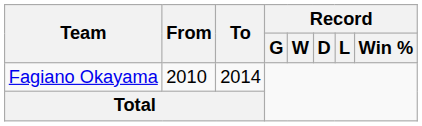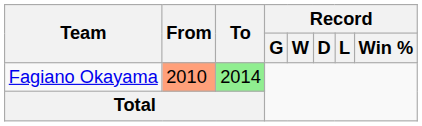(187, 76) no background -> (187, 76) lightsalmon background
(241, 76) no background -> (241, 76) lightgreen background
